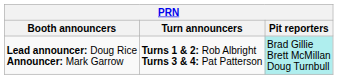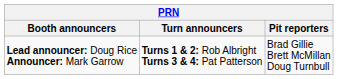(299, 55) paleturquoise background -> (299, 55) no background
